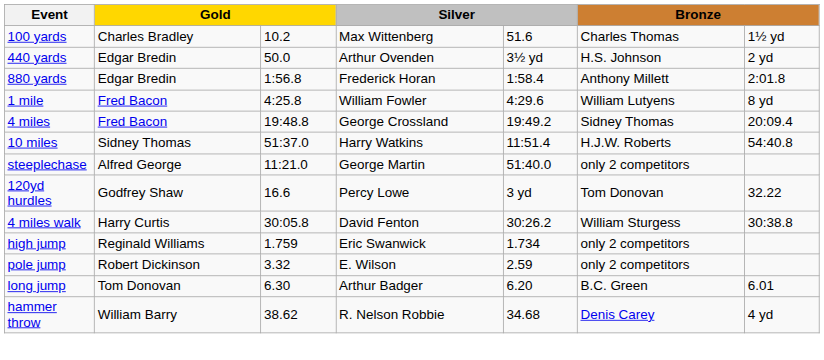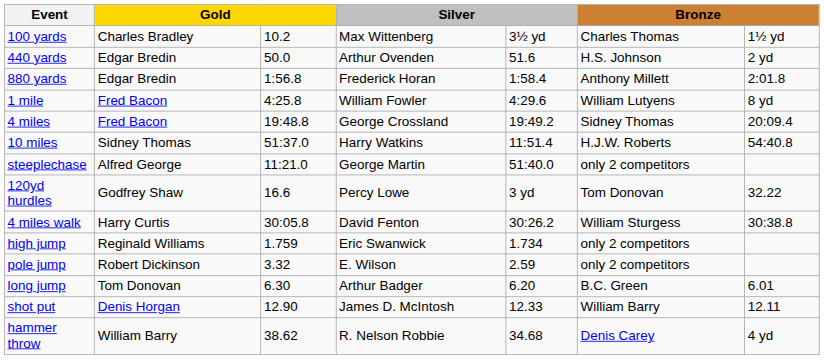(519, 36) 51.6 -> (527, 36) 3½ yd
(525, 57) 3½ yd -> (522, 57) 51.6
+ row: (31, 307)
